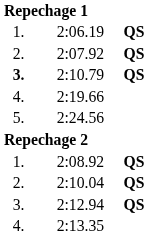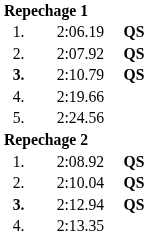(19, 204) normal -> (19, 204) bold
